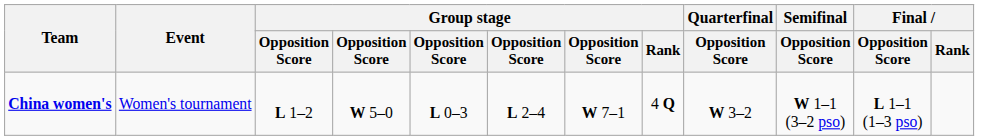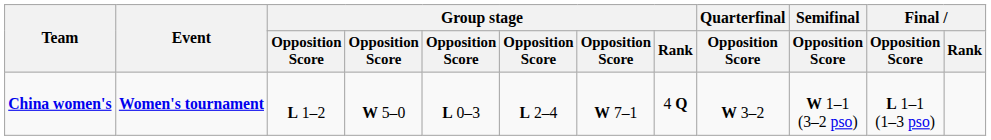(185, 104) normal -> (191, 104) bold
